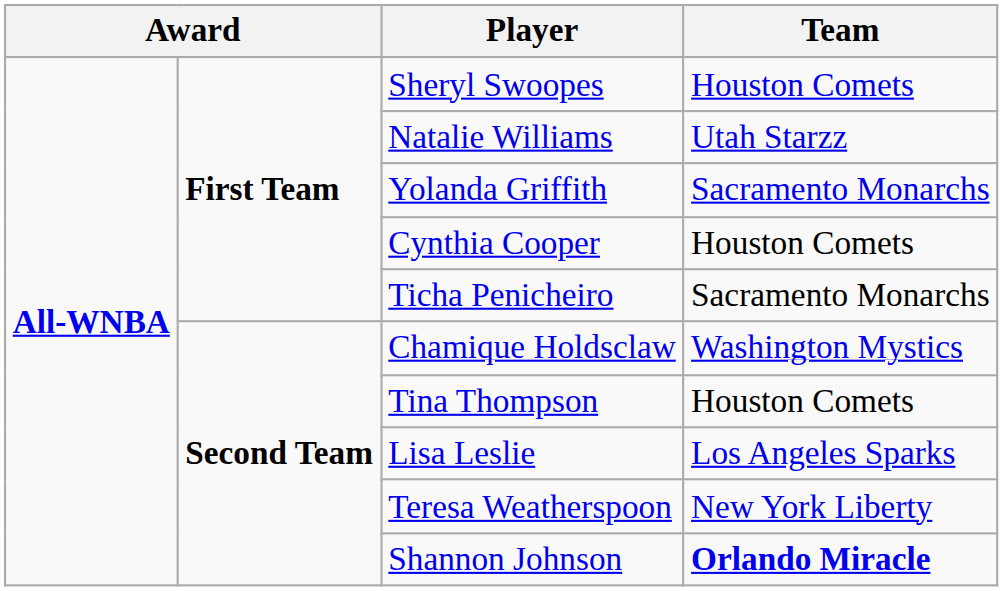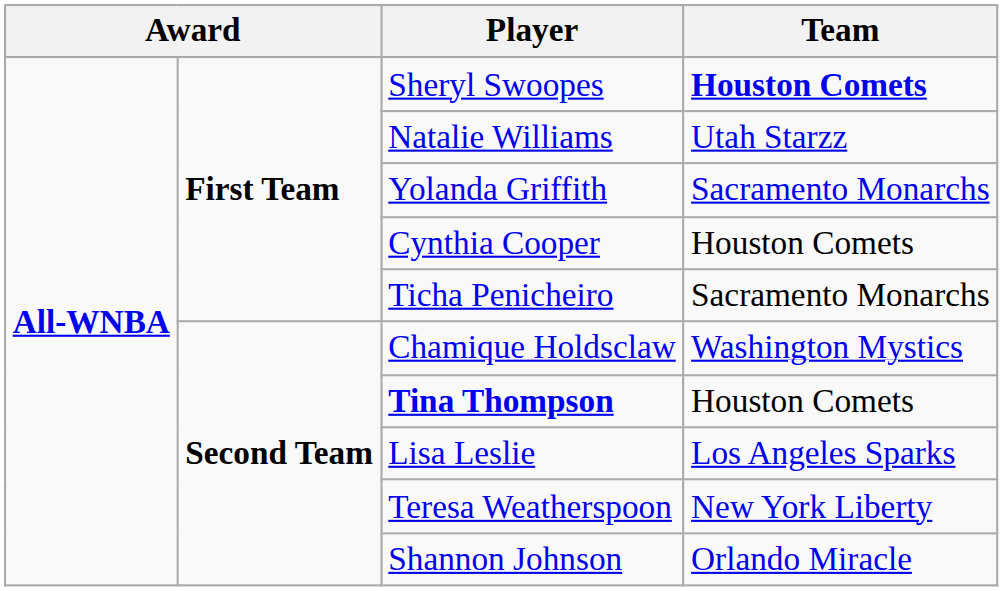(802, 83) normal -> (809, 83) bold
(493, 400) normal -> (501, 400) bold
(811, 558) bold -> (802, 558) normal
